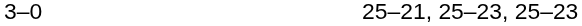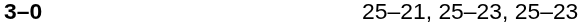(23, 11) normal -> (23, 11) bold
